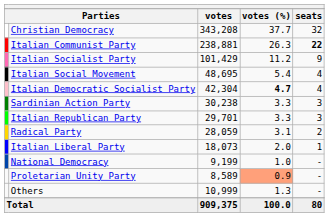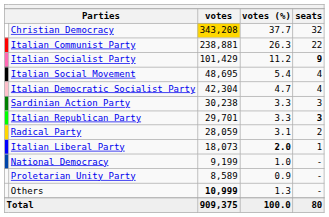(219, 31) no background -> (219, 31) gold background
(317, 45) bold -> (317, 45) normal
(320, 60) normal -> (320, 60) bold
(283, 89) bold -> (283, 89) normal
(320, 118) normal -> (320, 118) bold
(283, 147) normal -> (283, 147) bold
(283, 176) lightsalmon background -> (283, 176) no background
(221, 191) normal -> (221, 191) bold
